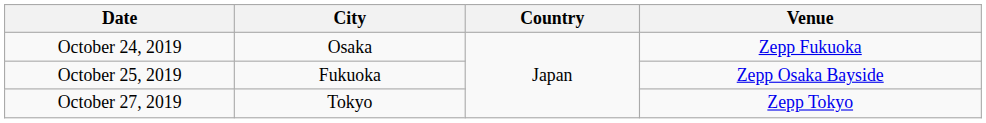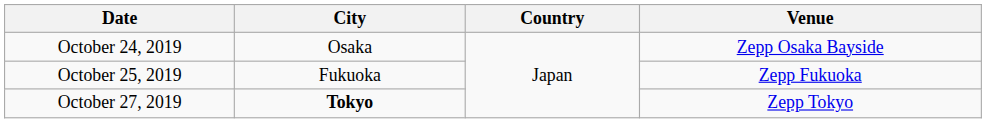(810, 46) Zepp Fukuoka -> (810, 46) Zepp Osaka Bayside
(810, 74) Zepp Osaka Bayside -> (810, 74) Zepp Fukuoka
(350, 103) normal -> (350, 103) bold
